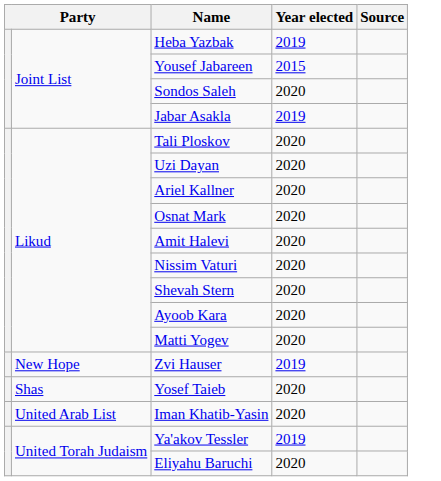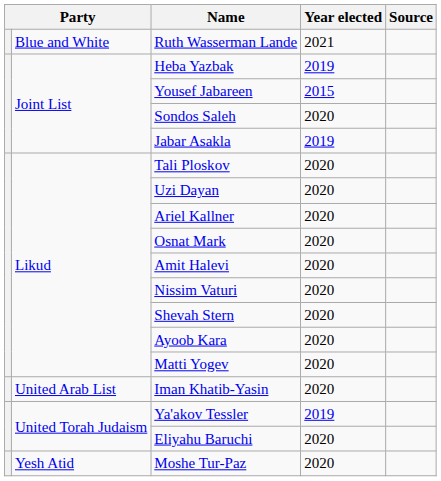+ row: (226, 41)
- row: (188, 364)
- row: (190, 389)
+ row: (200, 463)
